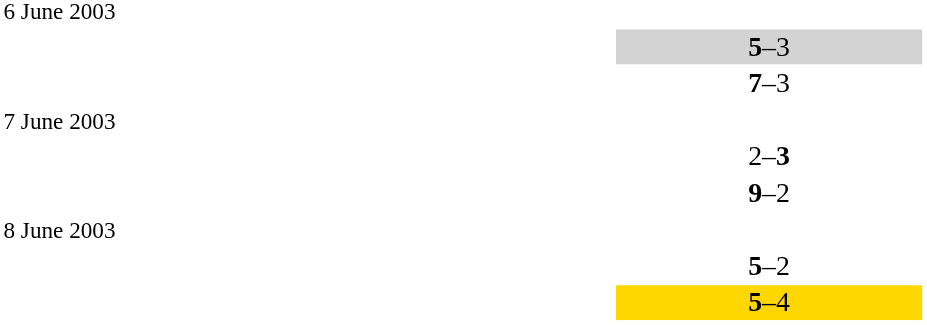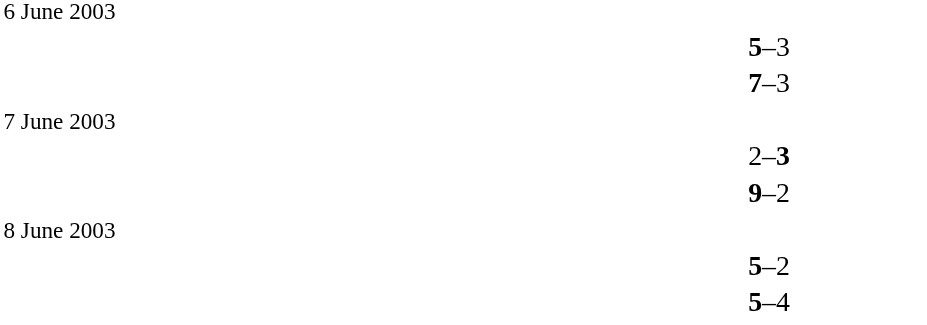(769, 46) lightgrey background -> (769, 46) no background
(769, 302) gold background -> (769, 302) no background
